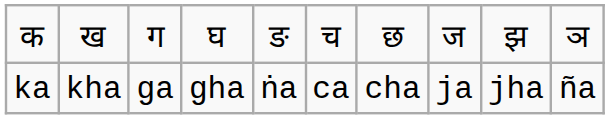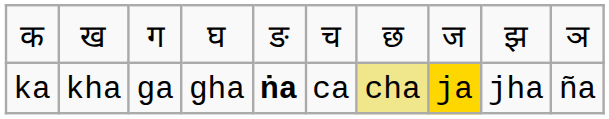(279, 89) normal -> (279, 89) bold
(393, 89) no background -> (393, 89) khaki background
(454, 89) no background -> (454, 89) gold background
